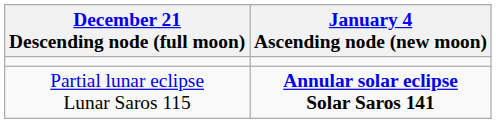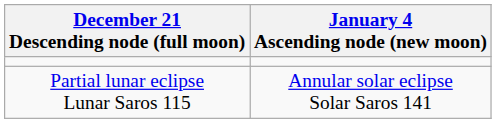(371, 92) bold -> (371, 92) normal
